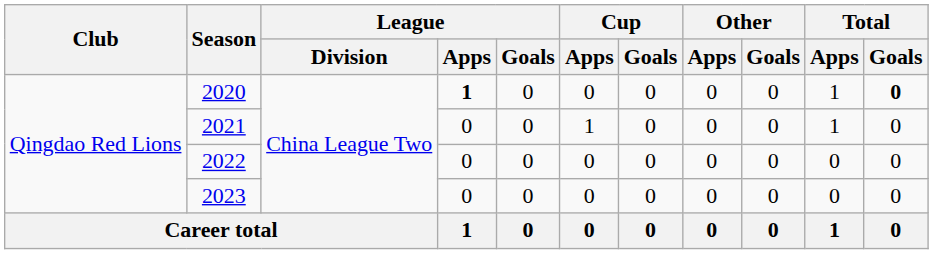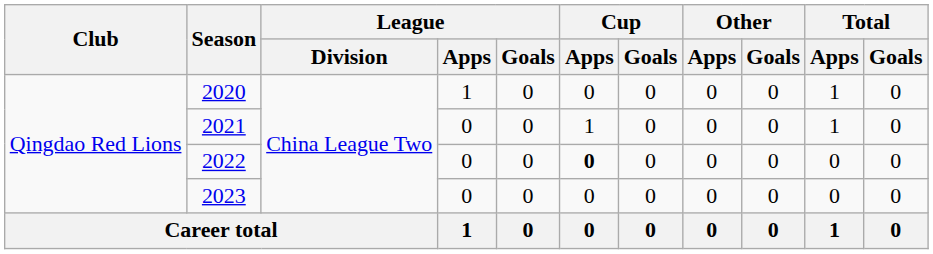(467, 91) bold -> (467, 91) normal
(896, 91) bold -> (896, 91) normal
(589, 160) normal -> (589, 160) bold
